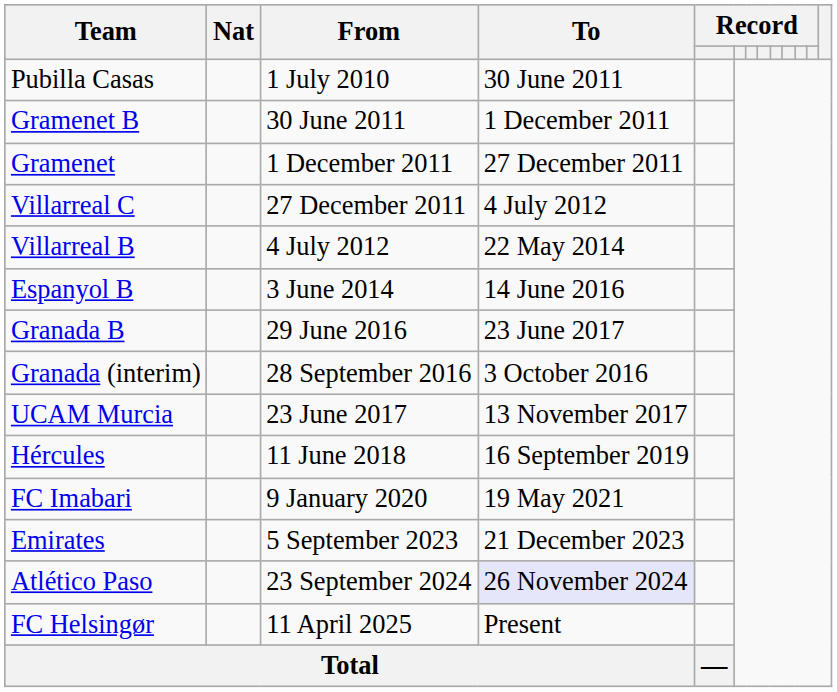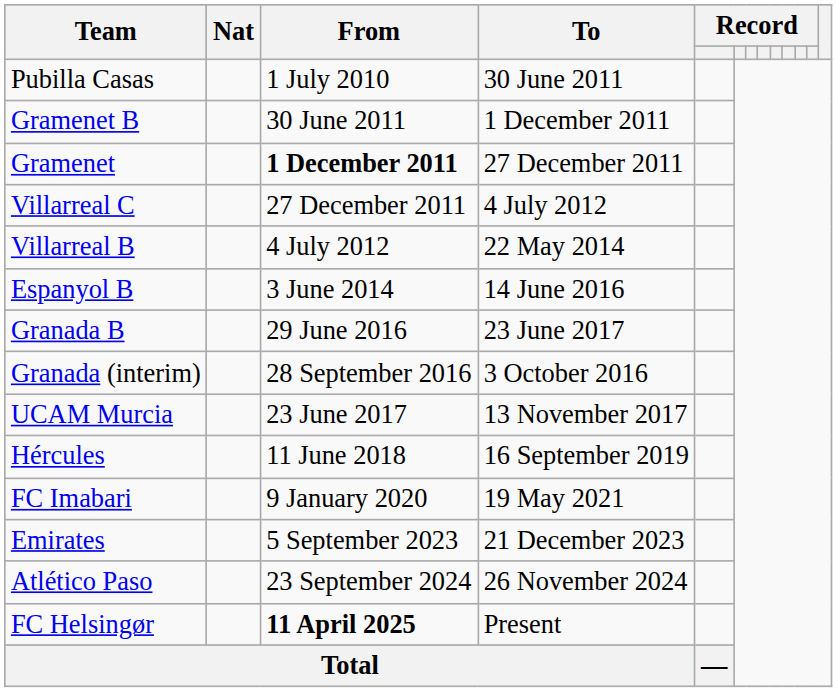(360, 163) normal -> (362, 163) bold
(586, 581) lavender background -> (586, 581) no background
(339, 623) normal -> (341, 623) bold
